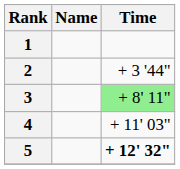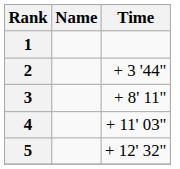(145, 97) lightgreen background -> (140, 97) no background
(138, 151) bold -> (136, 151) normal
